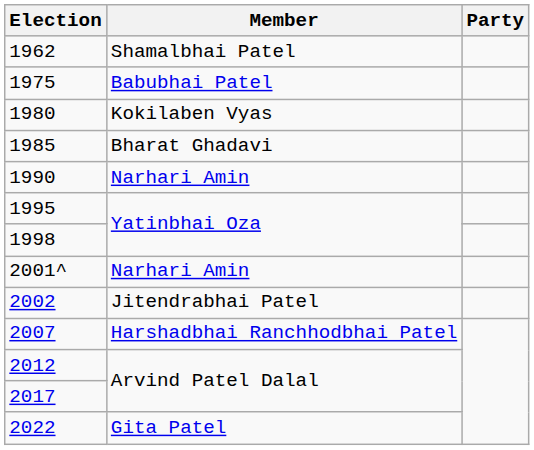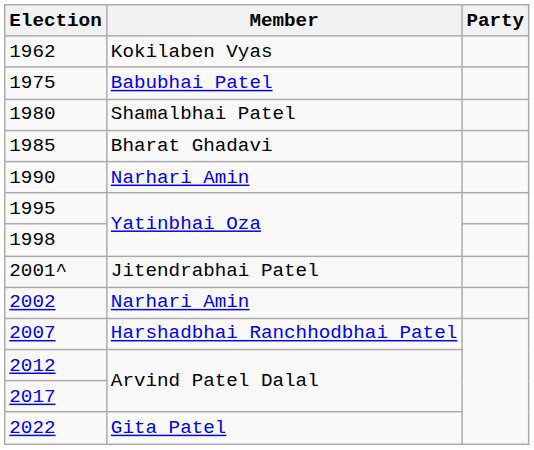(203, 52) Shamalbhai Patel -> (192, 52) Kokilaben Vyas
(192, 114) Kokilaben Vyas -> (203, 114) Shamalbhai Patel
(180, 271) Narhari Amin -> (215, 271) Jitendrabhai Patel
(215, 303) Jitendrabhai Patel -> (180, 303) Narhari Amin
